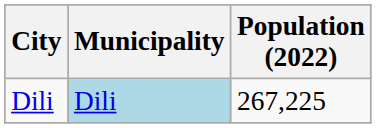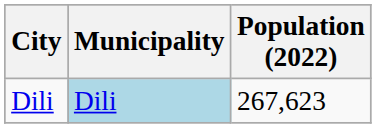(282, 100) 267,225 -> (282, 100) 267,623
